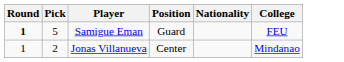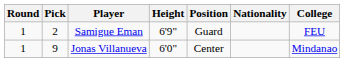+ column: (168, 13)
(23, 31) bold -> (23, 31) normal
(55, 31) 5 -> (55, 31) 2
(55, 48) 2 -> (55, 48) 9
